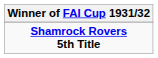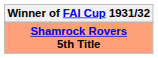(79, 37) no background -> (79, 37) lightsalmon background
